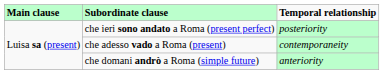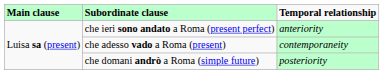(303, 28) posteriority -> (301, 28) anteriority
(301, 61) anteriority -> (303, 61) posteriority
